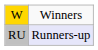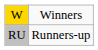(61, 35) lavender background -> (61, 35) no background
